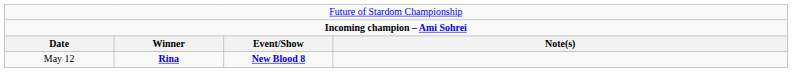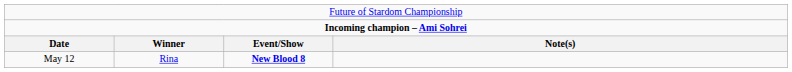(169, 59) bold -> (169, 59) normal
